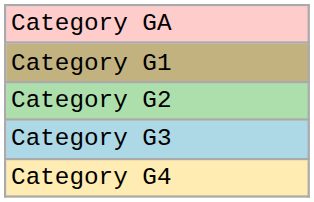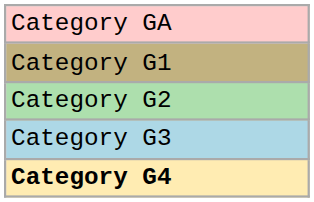(91, 177) normal -> (91, 177) bold
